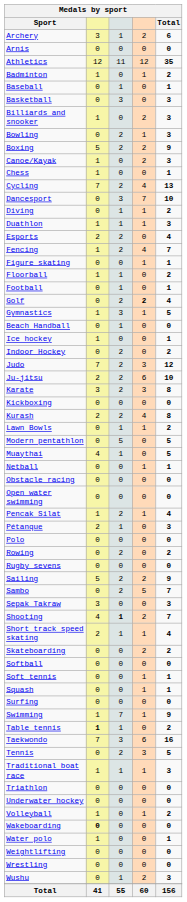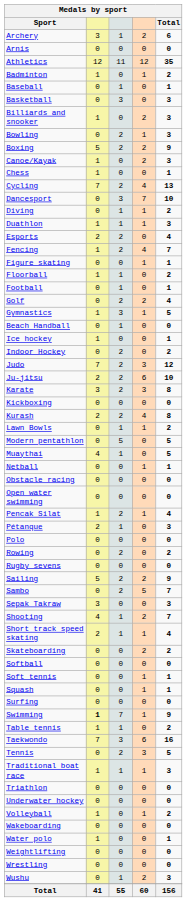(144, 301) bold -> (144, 301) normal
(121, 616) bold -> (121, 616) normal
(98, 715) normal -> (98, 715) bold
(98, 728) bold -> (98, 728) normal
(98, 826) bold -> (98, 826) normal
